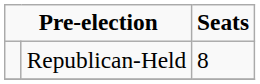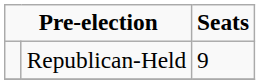(203, 60) 8 -> (203, 60) 9
